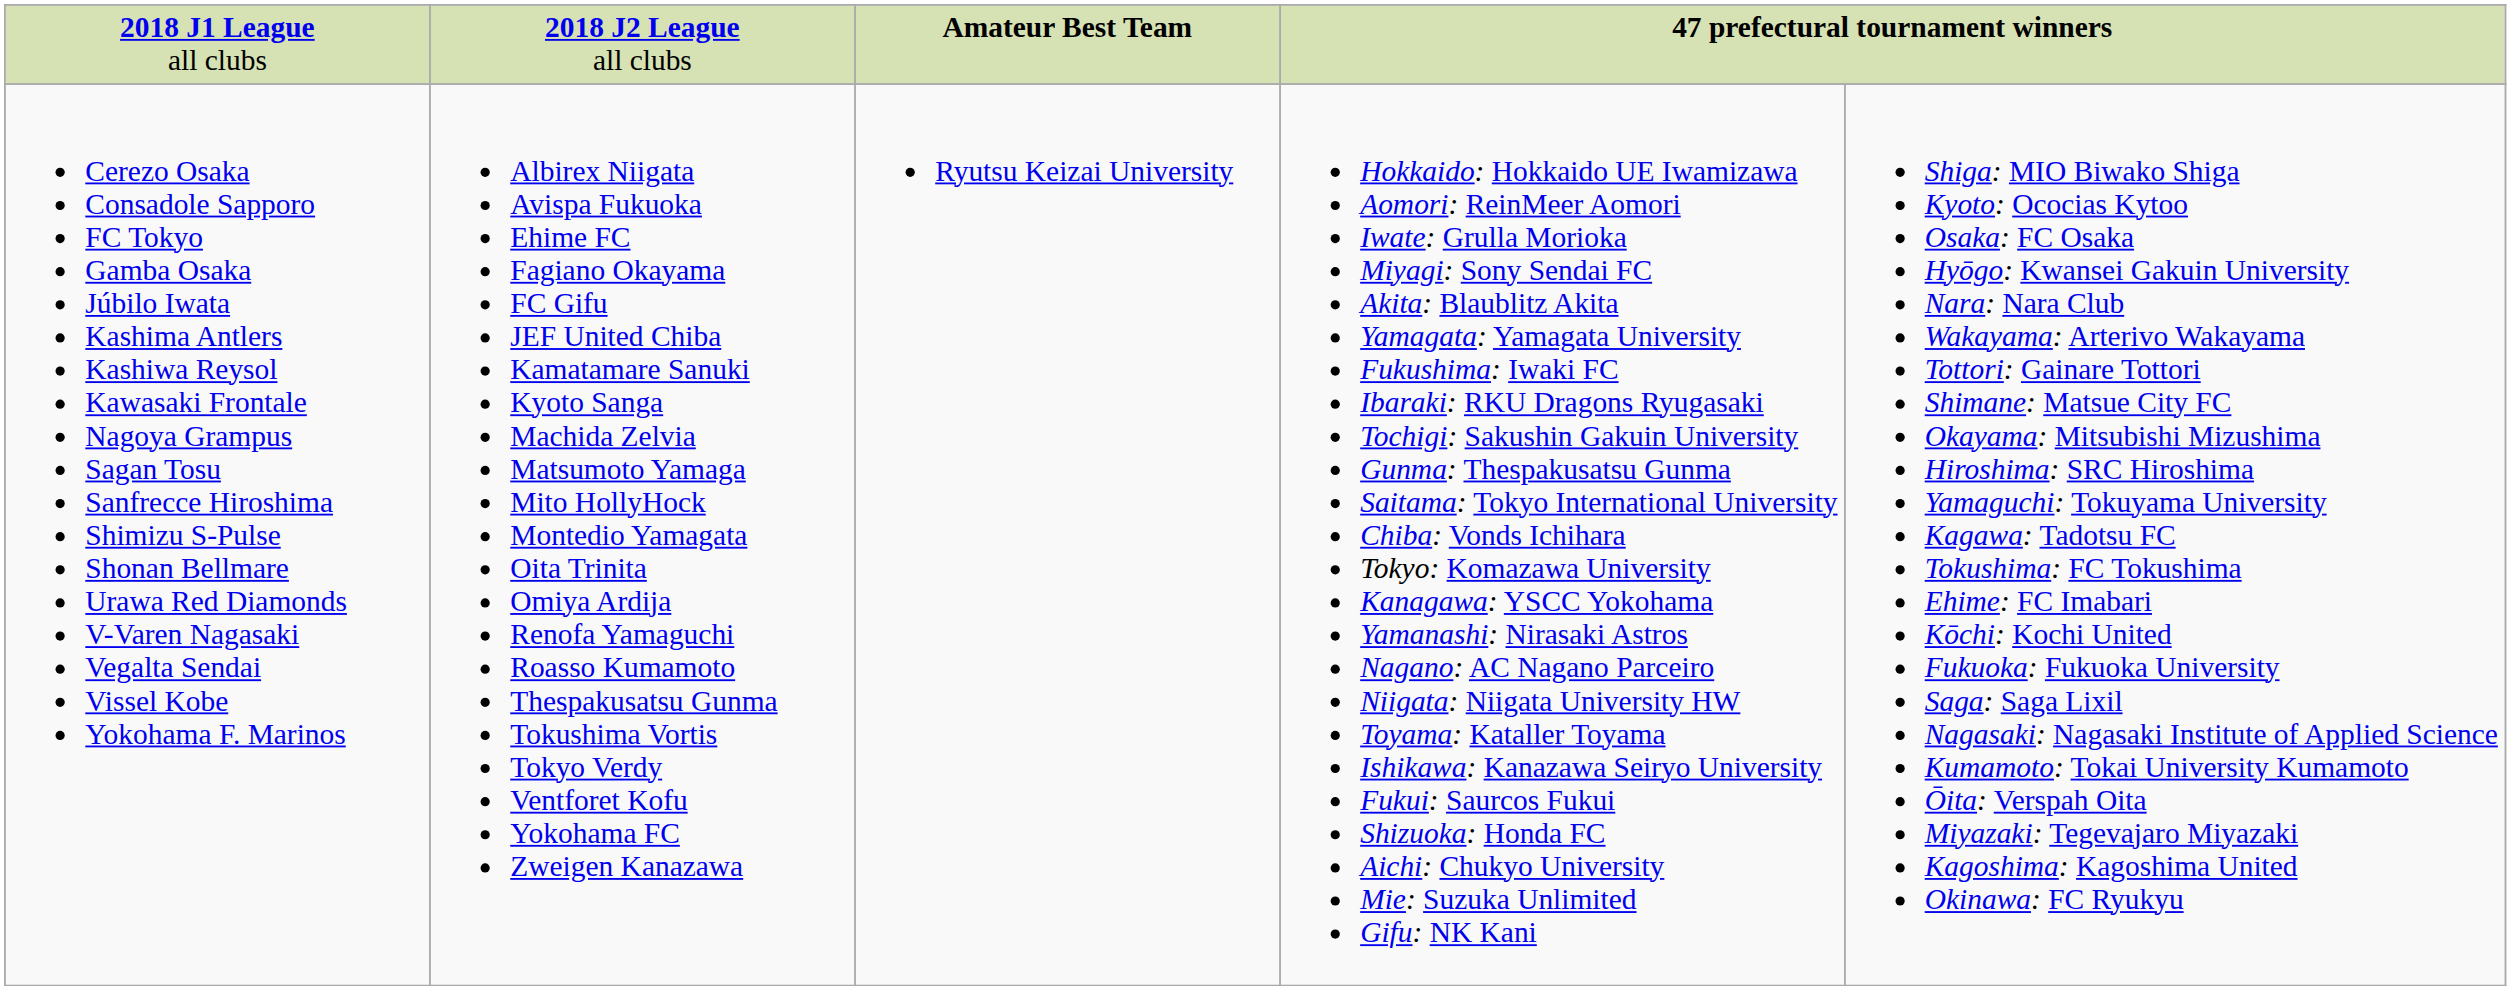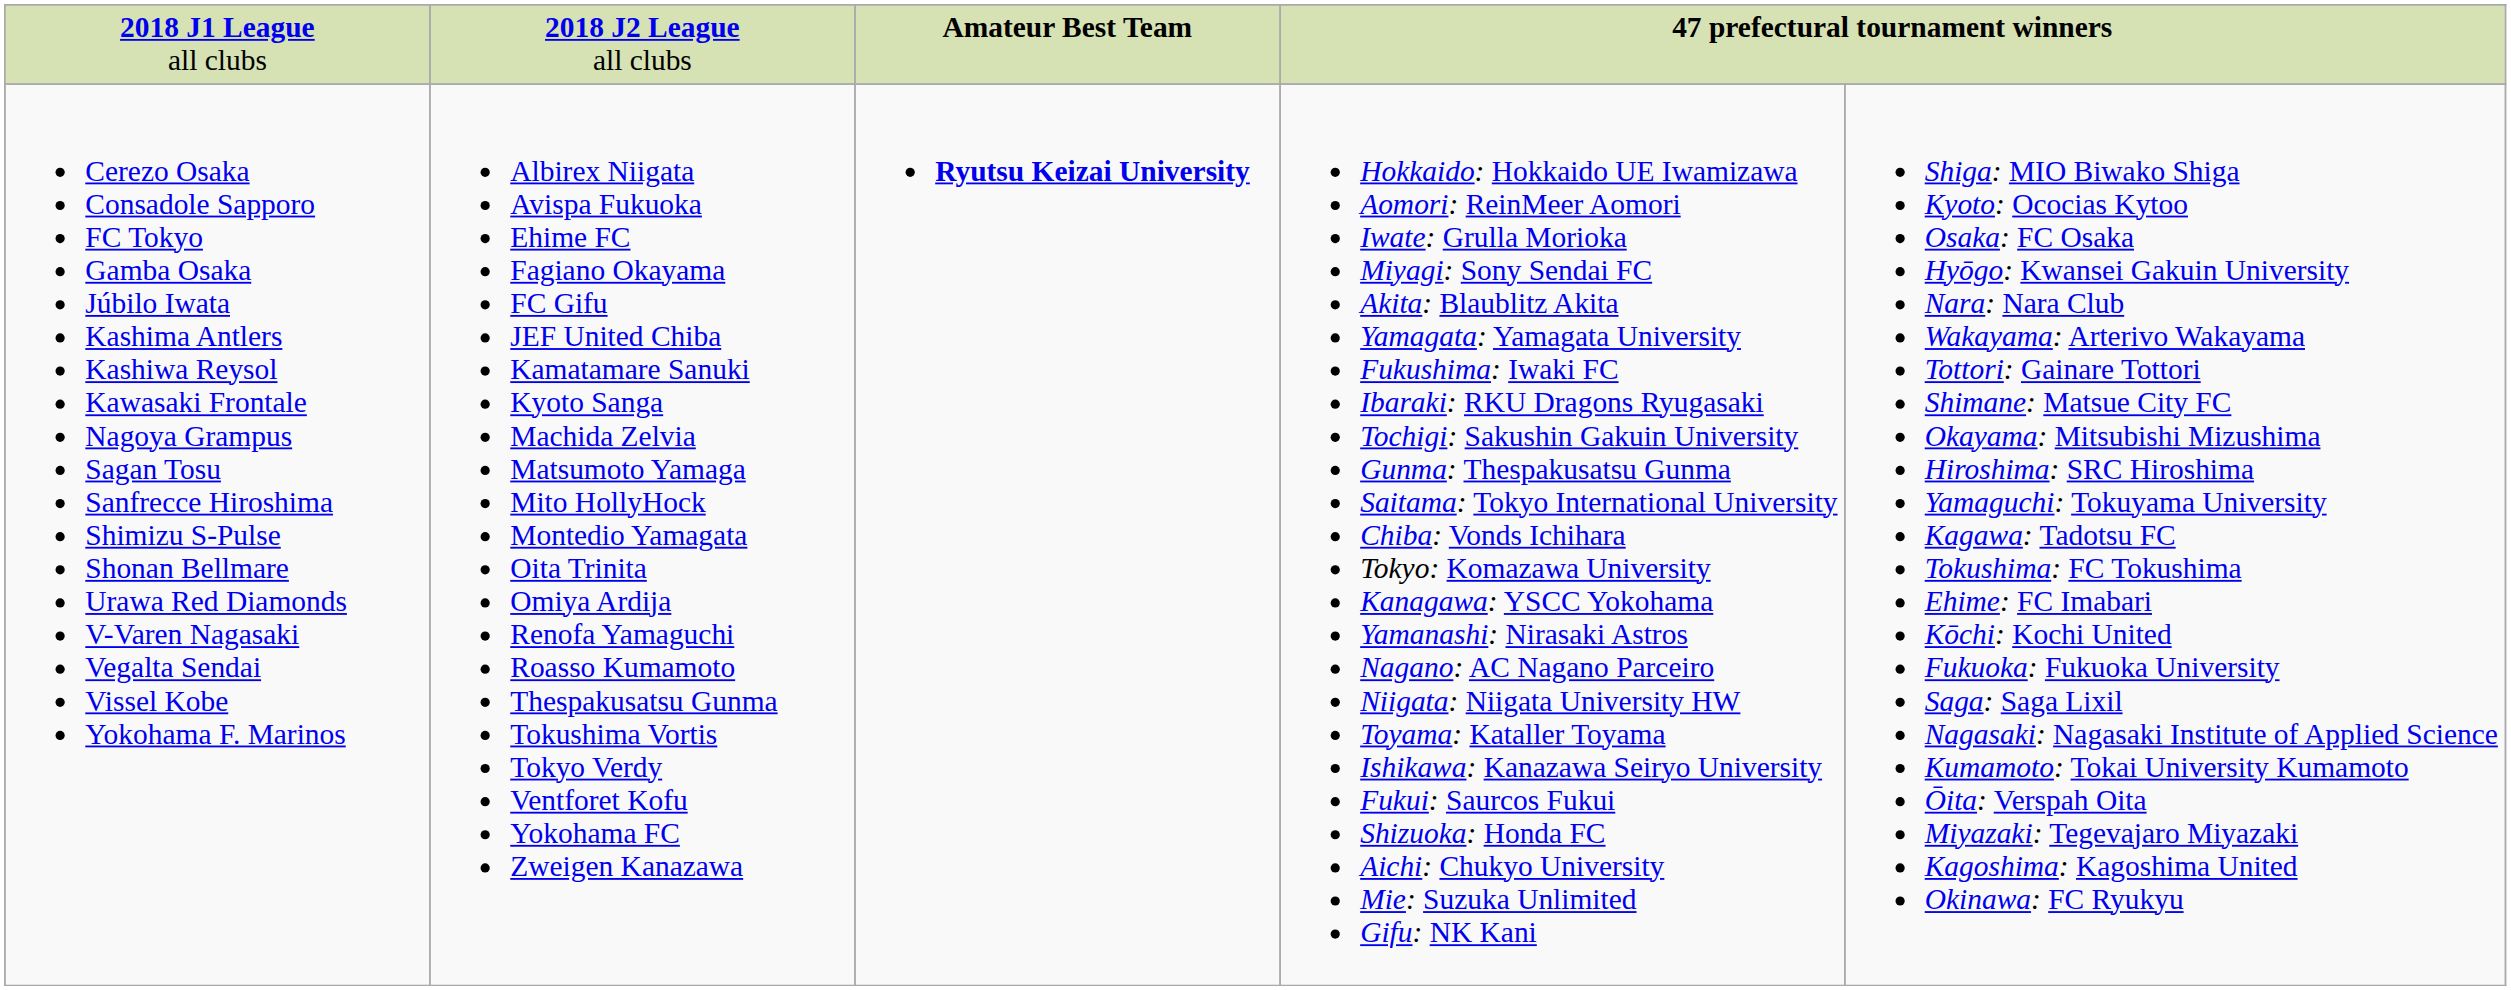(1067, 171) normal -> (1067, 171) bold
